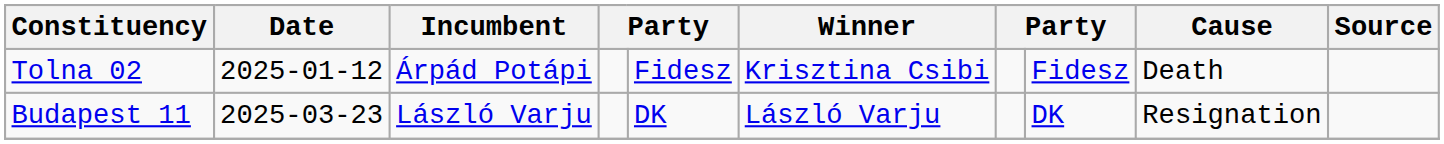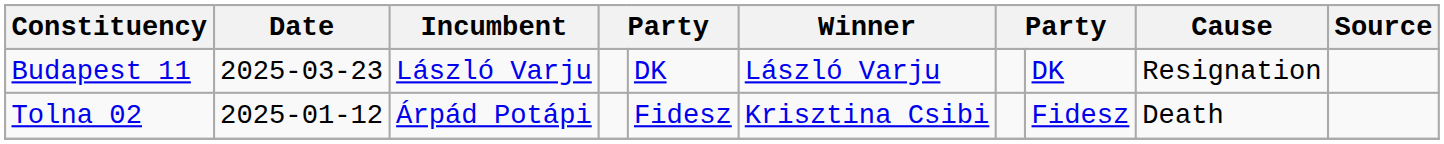rows swapped: (101, 116) <-> (77, 71)
